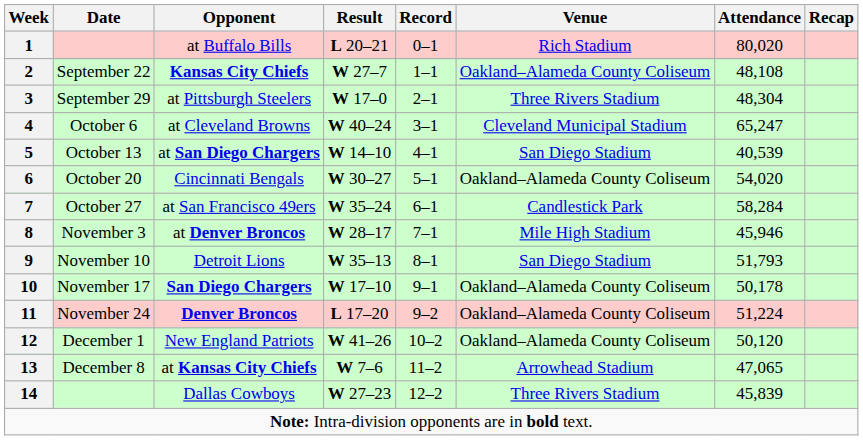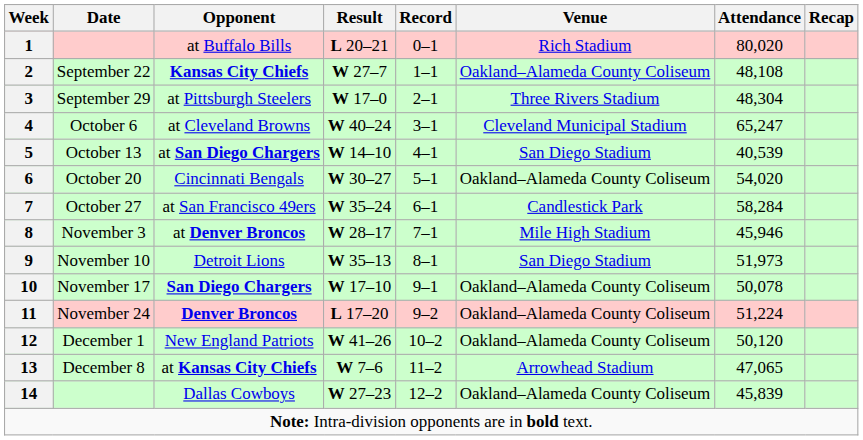(760, 260) 51,793 -> (760, 260) 51,973
(760, 286) 50,178 -> (760, 286) 50,078
(585, 394) Three Rivers Stadium -> (585, 394) Oakland–Alameda County Coliseum
